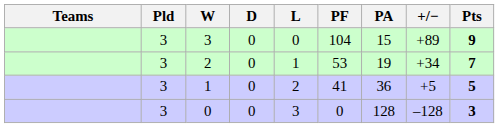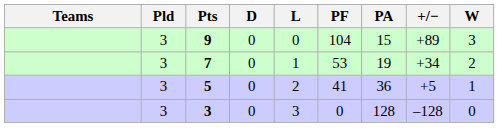columns swapped: (208, 16) <-> (472, 16)
